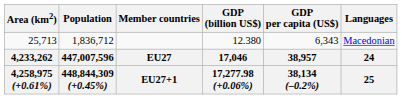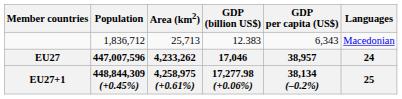columns swapped: (159, 18) <-> (32, 18)
(247, 40) 12.380 -> (247, 40) 12.383
